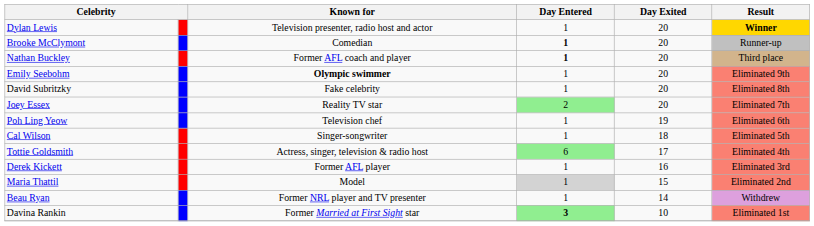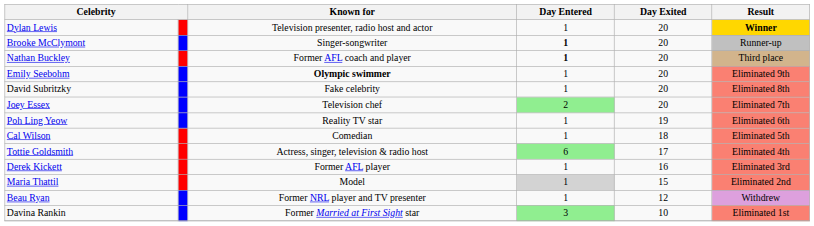(352, 43) Comedian -> (352, 43) Singer-songwriter
(352, 105) Reality TV star -> (352, 105) Television chef
(352, 120) Television chef -> (352, 120) Reality TV star
(352, 136) Singer-songwriter -> (352, 136) Comedian
(663, 197) 14 -> (663, 197) 12
(566, 213) bold -> (566, 213) normal
